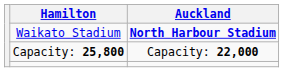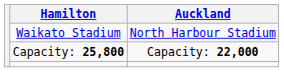(203, 33) bold -> (203, 33) normal
